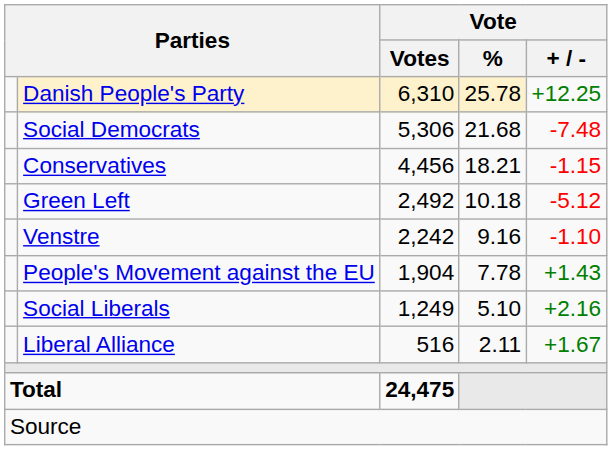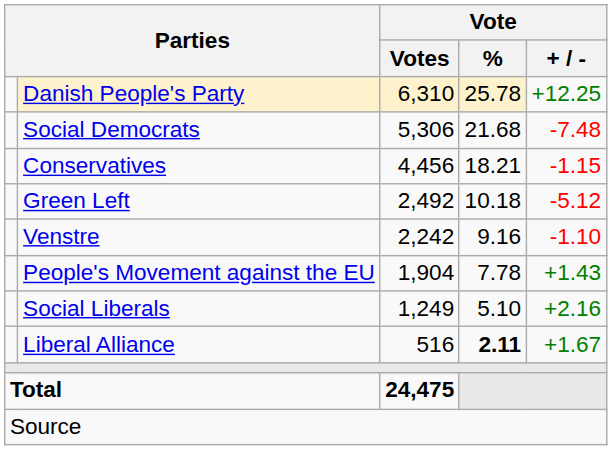(500, 344) normal -> (500, 344) bold
